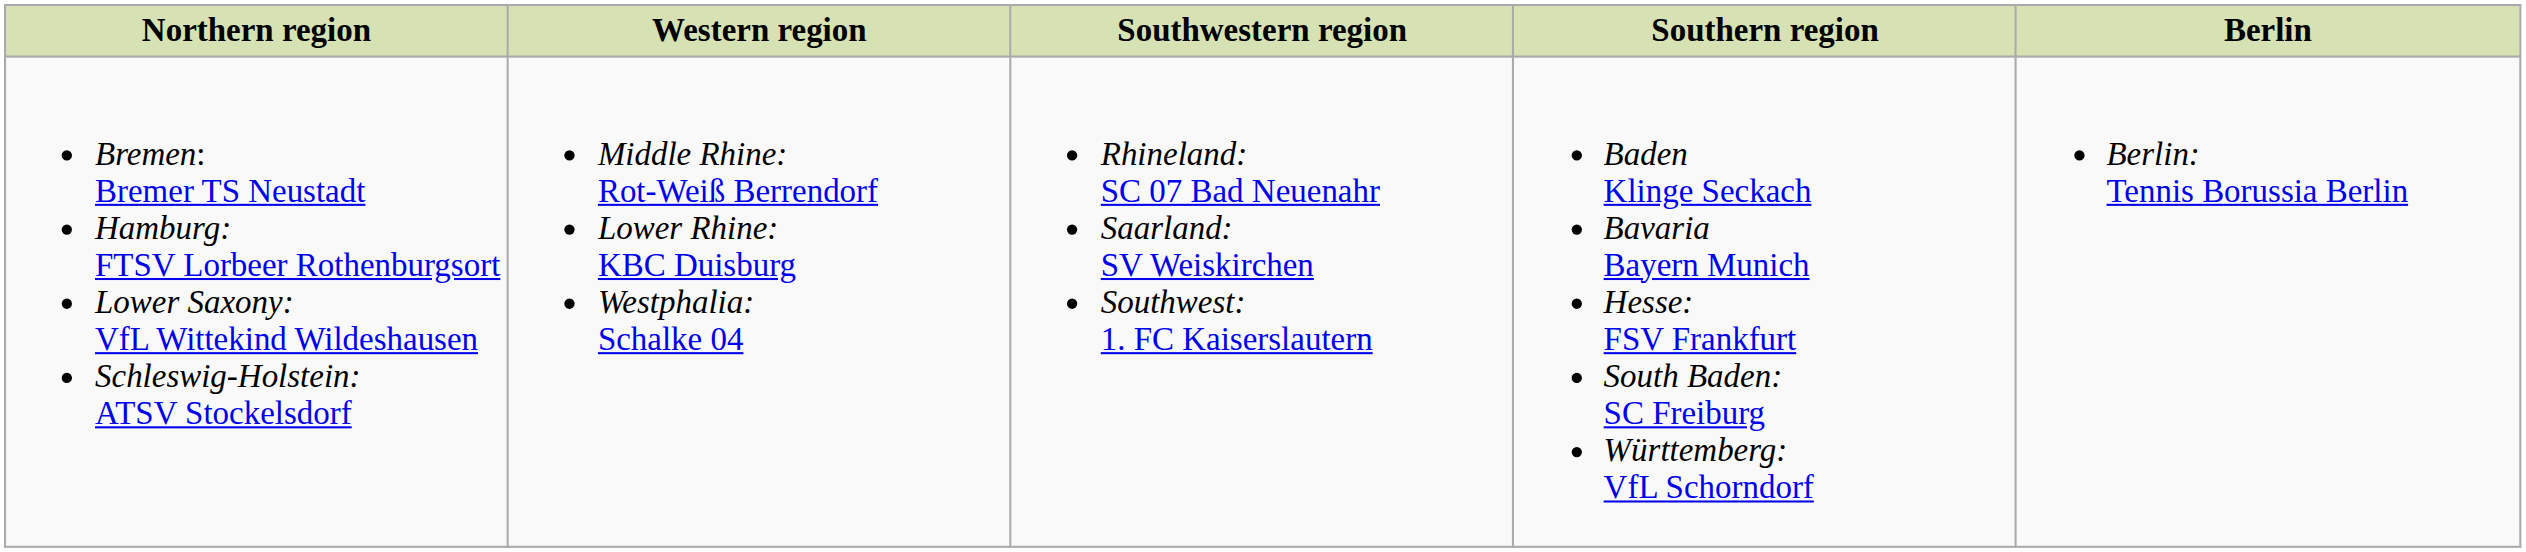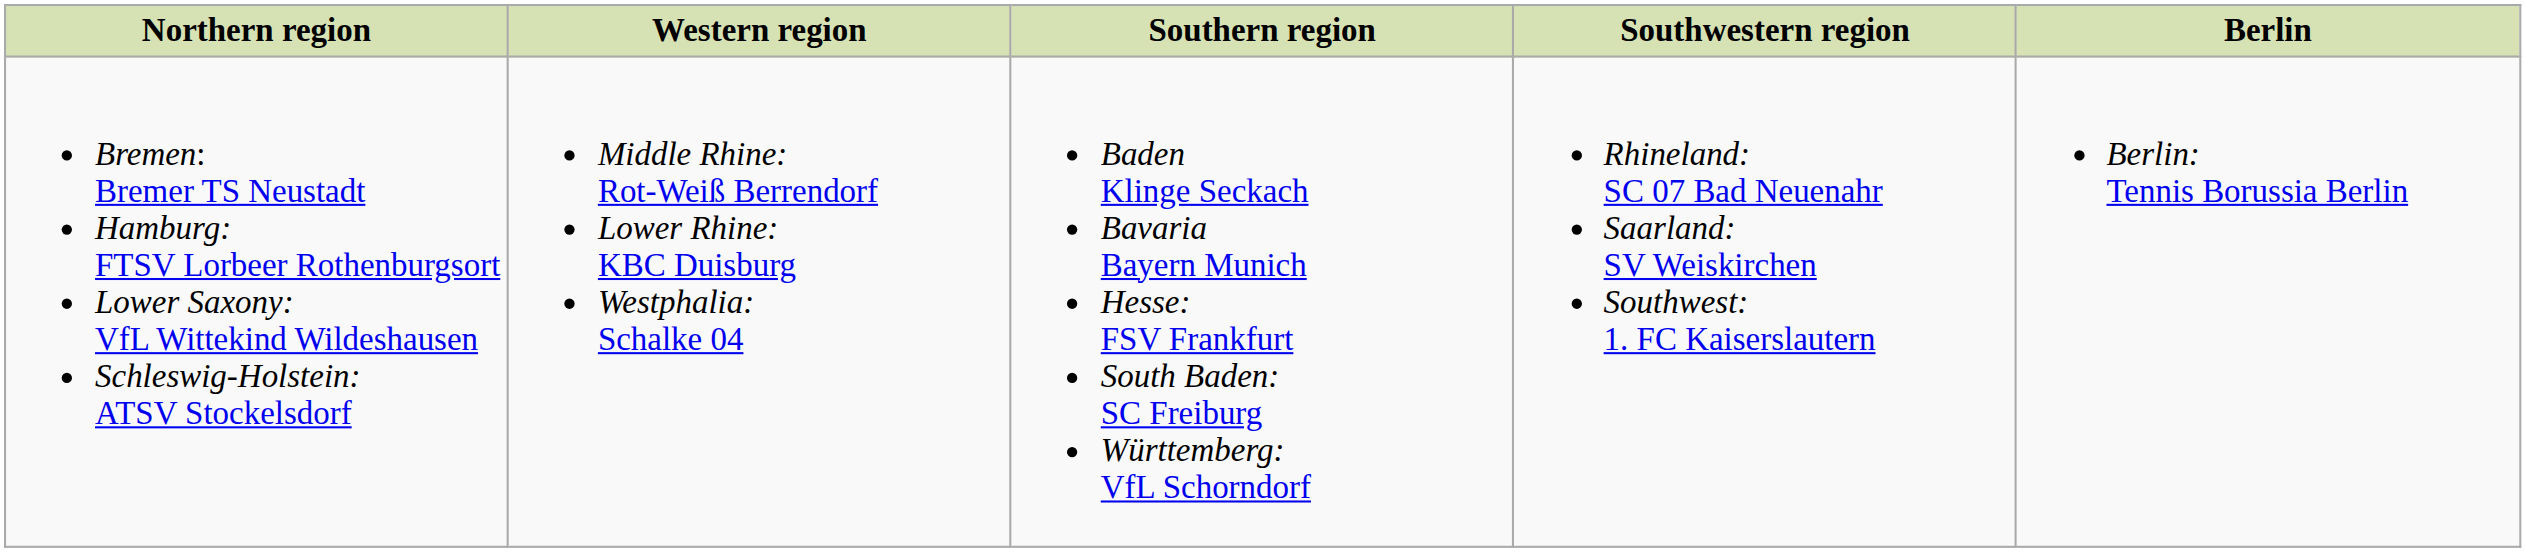columns swapped: (1262, 30) <-> (1765, 30)
